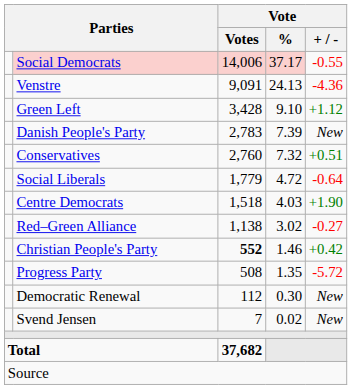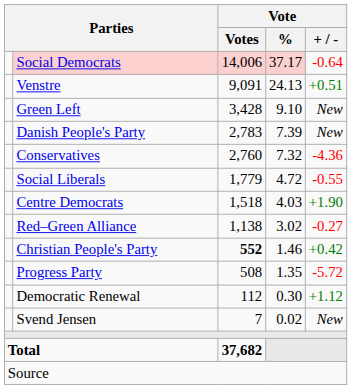(328, 62) -0.55 -> (328, 62) -0.64
(328, 86) -4.36 -> (326, 86) +0.51
(326, 109) +1.12 -> (330, 109) New
(326, 156) +0.51 -> (328, 156) -4.36
(328, 179) -0.64 -> (328, 179) -0.55
(330, 296) New -> (326, 296) +1.12
